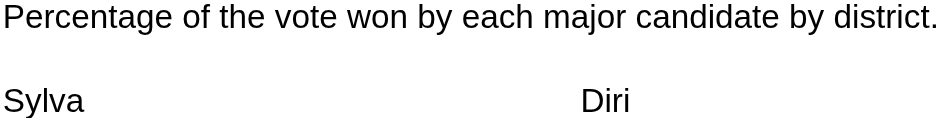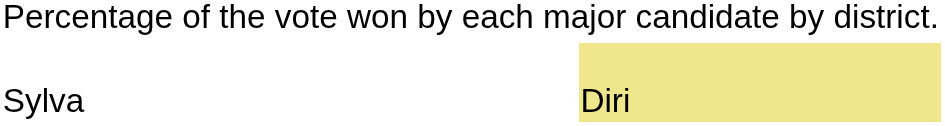(605, 100) no background -> (605, 100) khaki background
